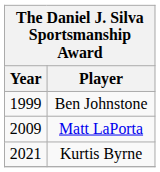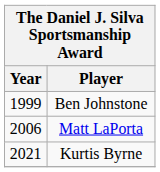(26, 128) 2009 -> (26, 128) 2006
